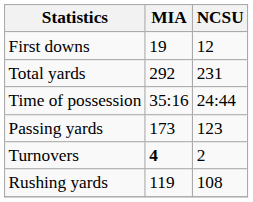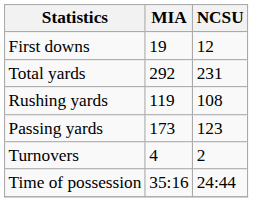rows swapped: (58, 182) <-> (75, 100)
(154, 155) bold -> (154, 155) normal
